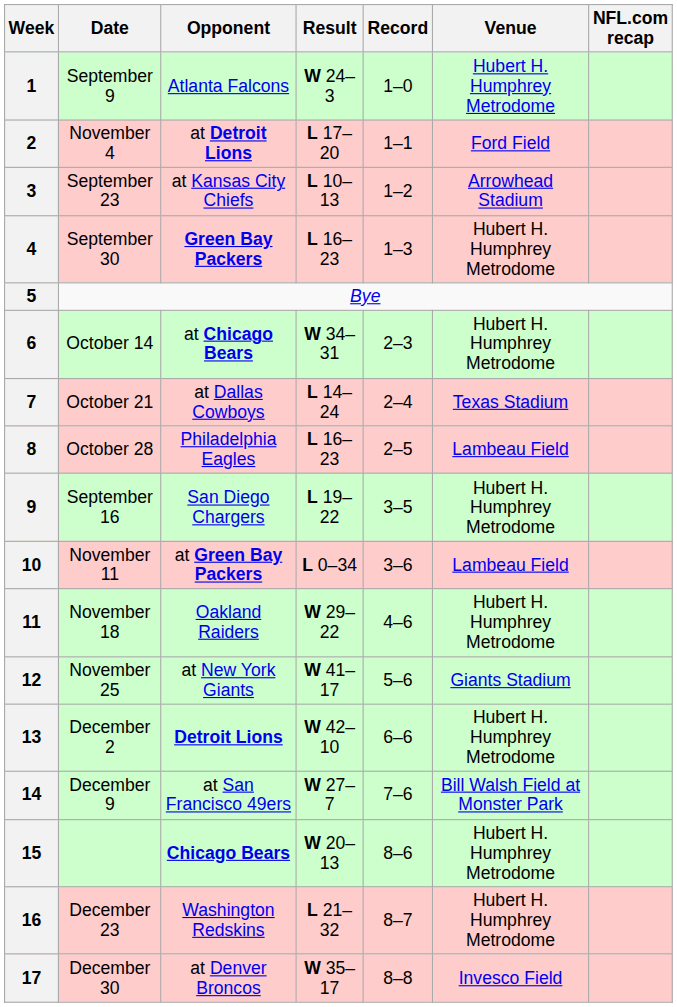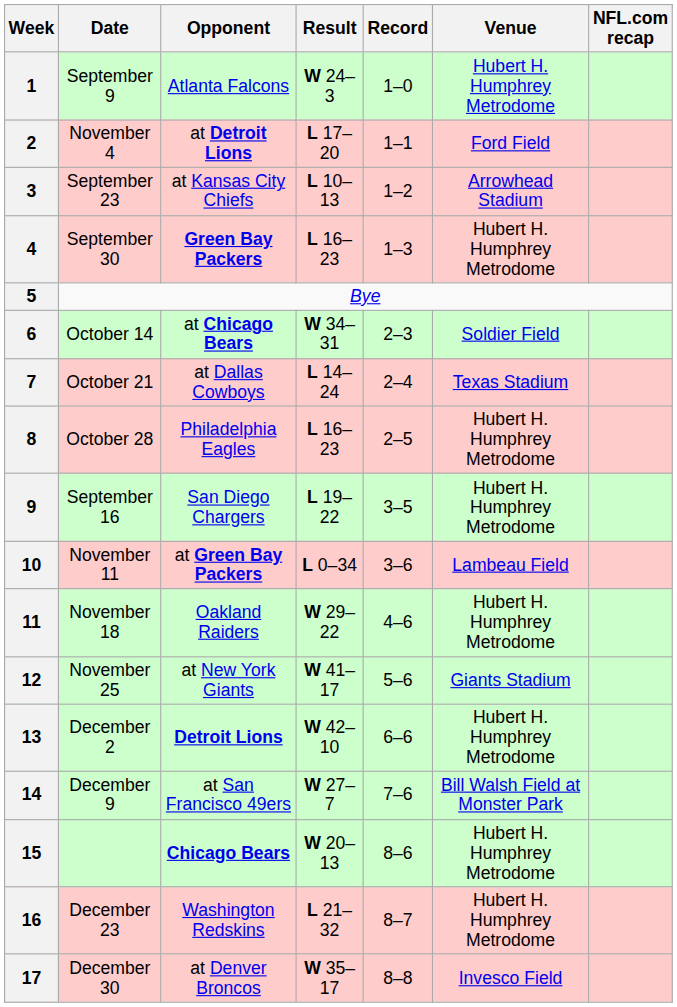(511, 344) Hubert H. Humphrey Metrodome -> (511, 334) Soldier Field
(511, 449) Lambeau Field -> (511, 439) Hubert H. Humphrey Metrodome
